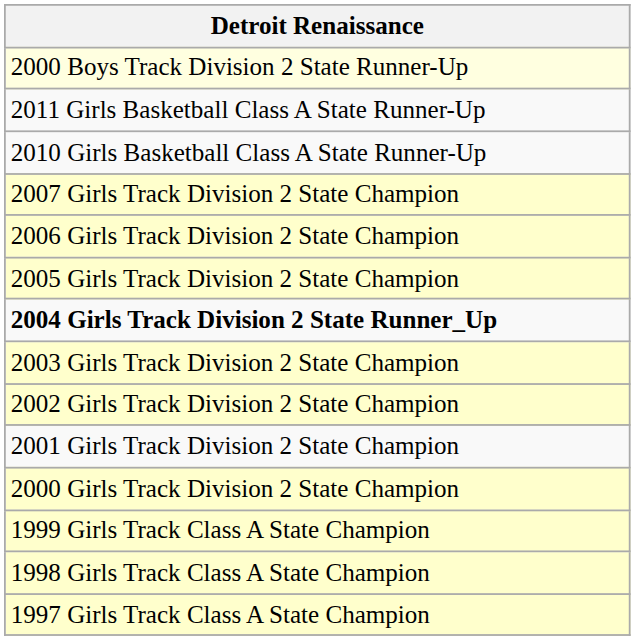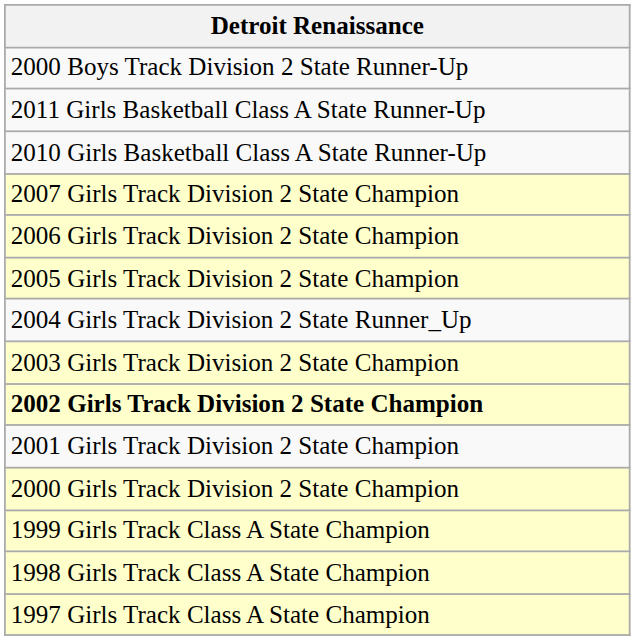(240, 67) lightyellow background -> (240, 67) no background
(254, 319) bold -> (241, 319) normal
(235, 404) normal -> (247, 404) bold
